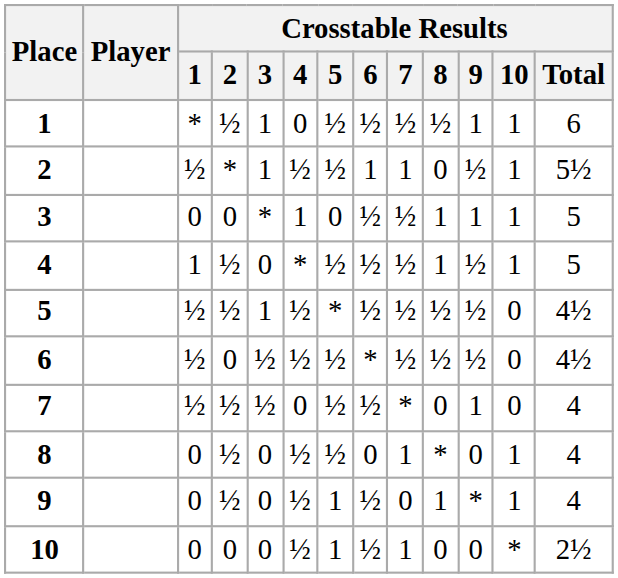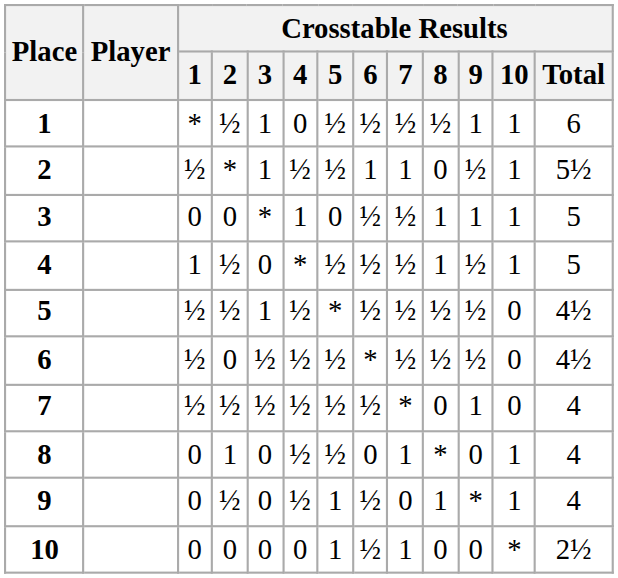(300, 406) 0 -> (300, 406) ½
(230, 453) ½ -> (230, 453) 1
(300, 548) ½ -> (300, 548) 0
